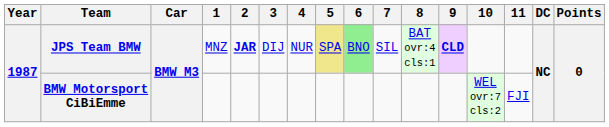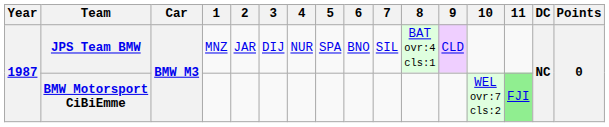(245, 49) bold -> (245, 49) normal
(330, 49) khaki background -> (330, 49) no background
(359, 49) lightgreen background -> (359, 49) no background
(453, 49) bold -> (453, 49) normal
(518, 98) no background -> (518, 98) lightgreen background
